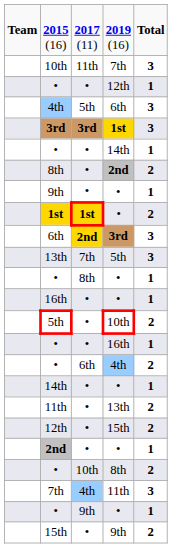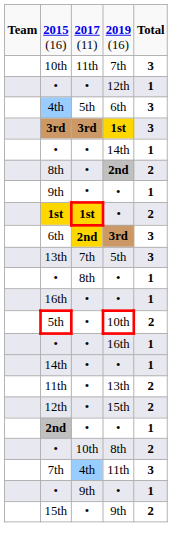- row: (56, 365)
